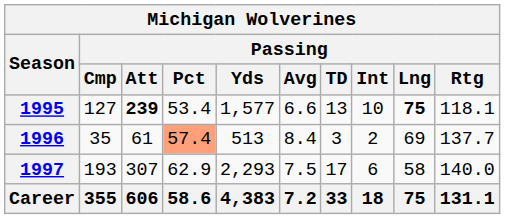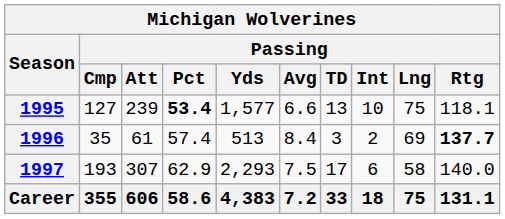(142, 109) bold -> (142, 109) normal
(189, 109) normal -> (189, 109) bold
(414, 109) bold -> (414, 109) normal
(189, 139) lightsalmon background -> (189, 139) no background
(467, 139) normal -> (467, 139) bold
